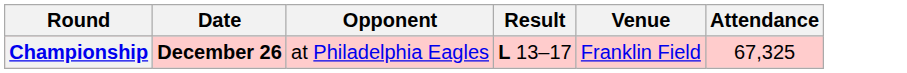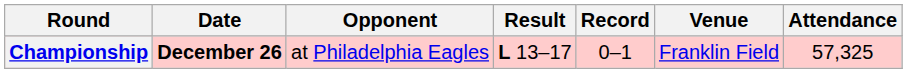+ column: (615, 20)
(765, 52) 67,325 -> (843, 52) 57,325
